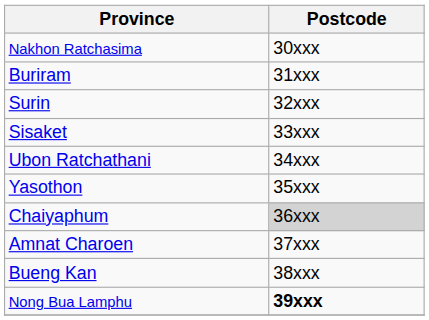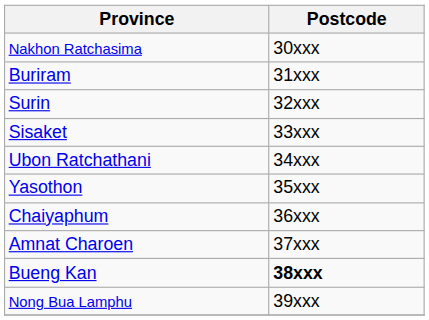(297, 216) lightgrey background -> (297, 216) no background
(297, 272) normal -> (298, 272) bold
(298, 301) bold -> (297, 301) normal
